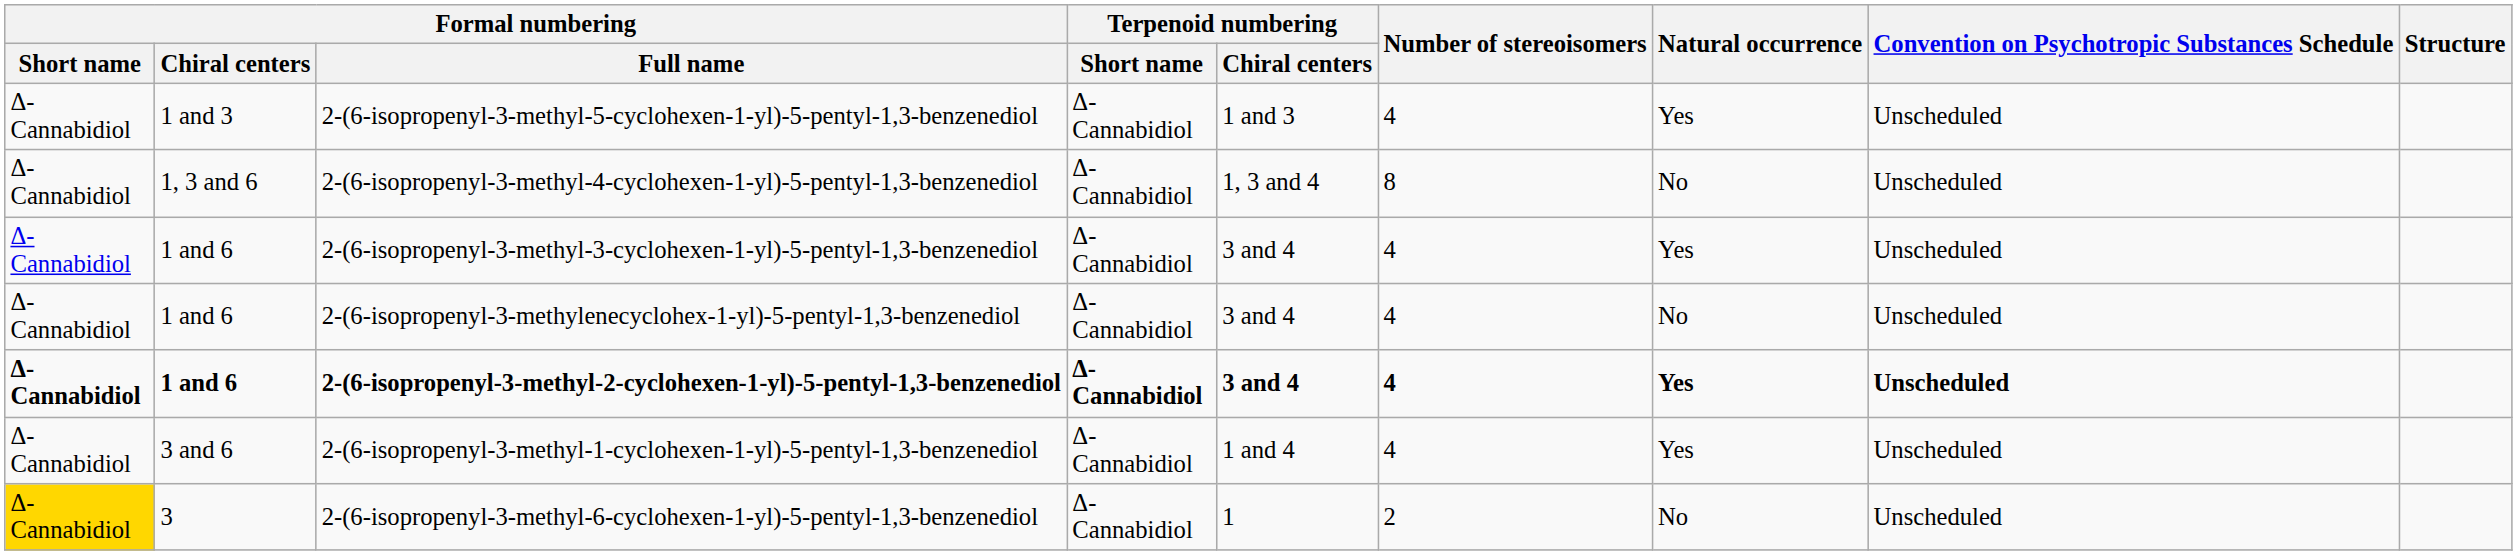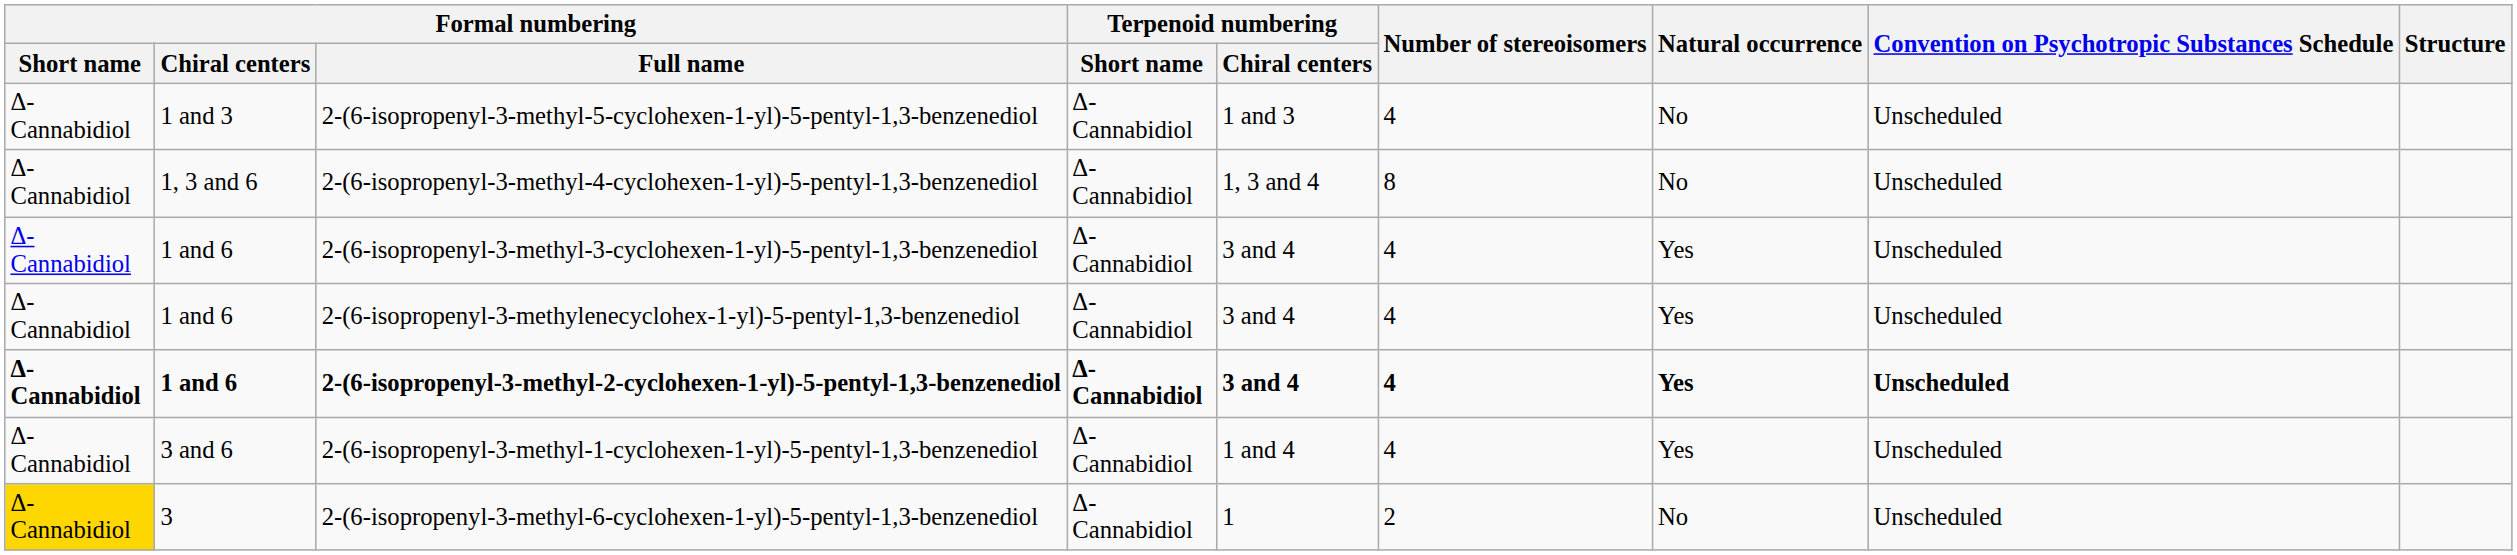(1676, 116) Yes -> (1673, 116) No
(1673, 316) No -> (1676, 316) Yes
